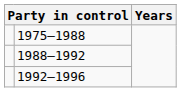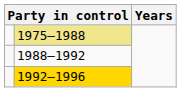(51, 35) no background -> (51, 35) khaki background
(51, 76) no background -> (51, 76) gold background
